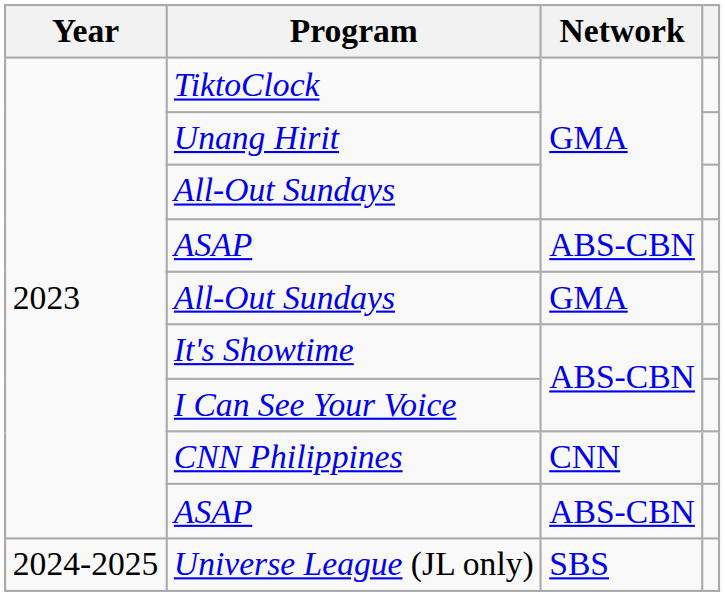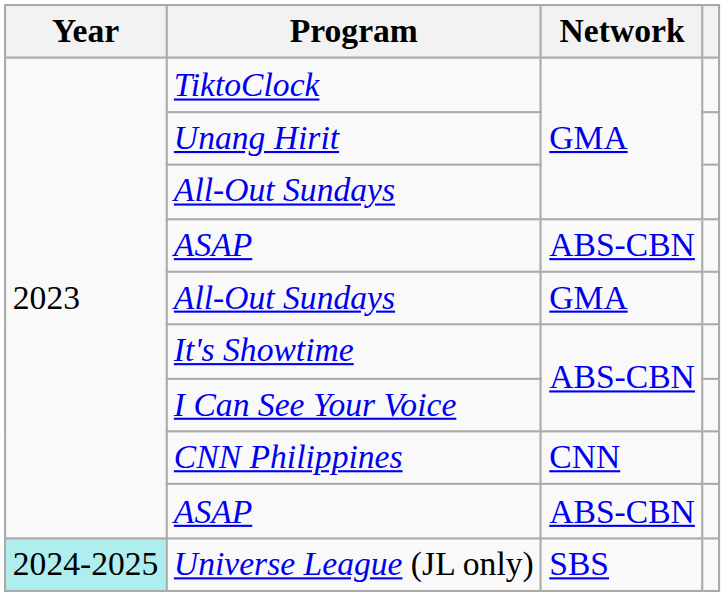(86, 564) no background -> (86, 564) paleturquoise background
